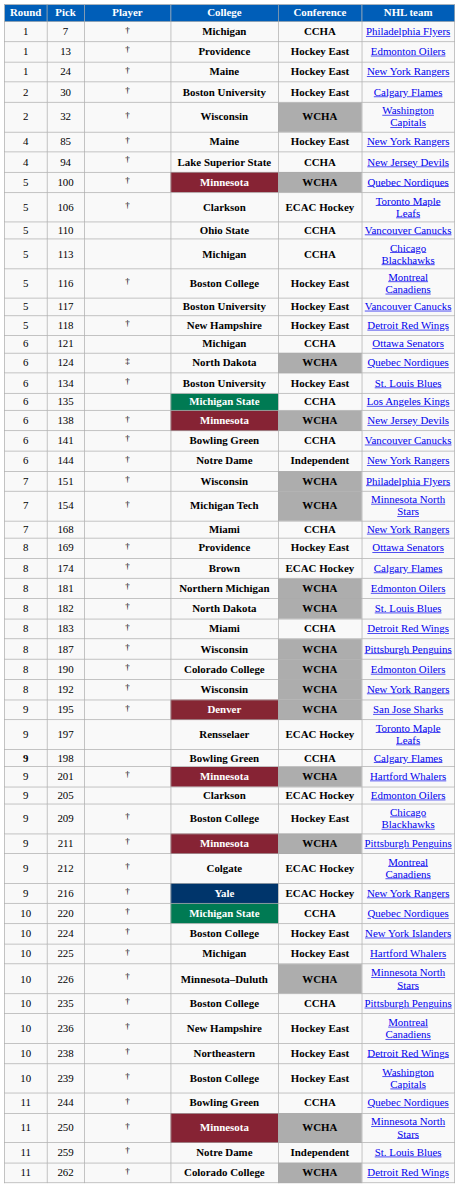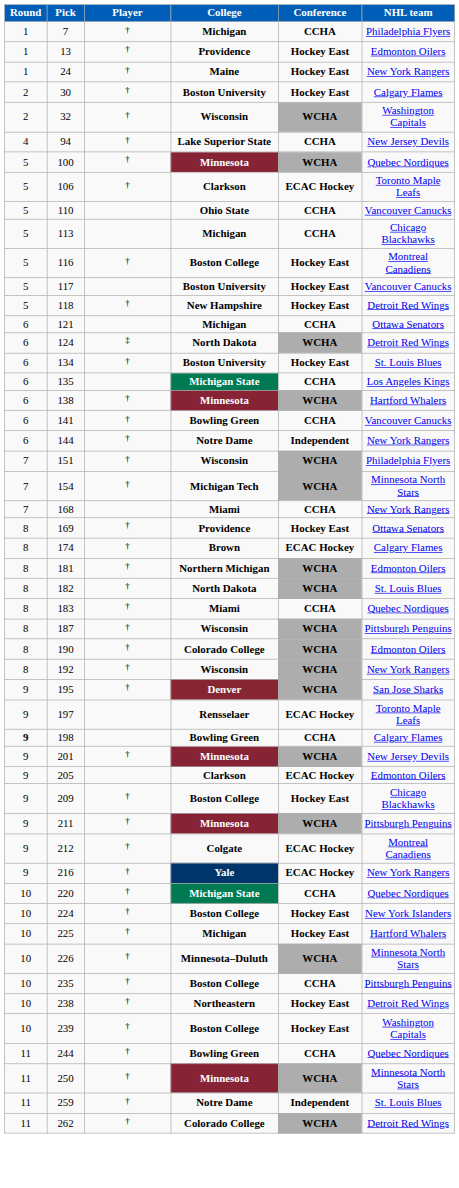- row: (66, 142)
(408, 363) Quebec Nordiques -> (408, 342) Detroit Red Wings
(408, 420) New Jersey Devils -> (408, 400) Hartford Whalers
(408, 629) Detroit Red Wings -> (408, 608) Quebec Nordiques
(408, 776) Hartford Whalers -> (408, 756) New Jersey Devils
- row: (66, 1028)
